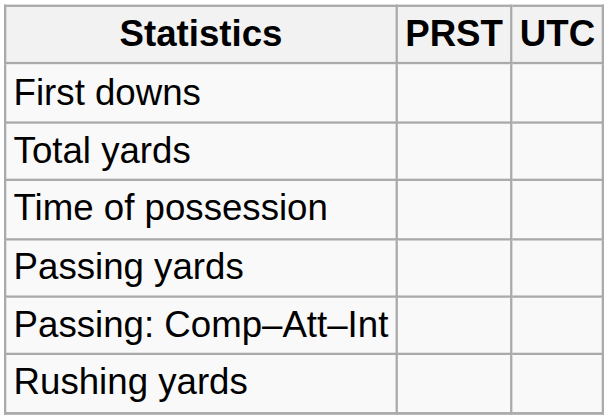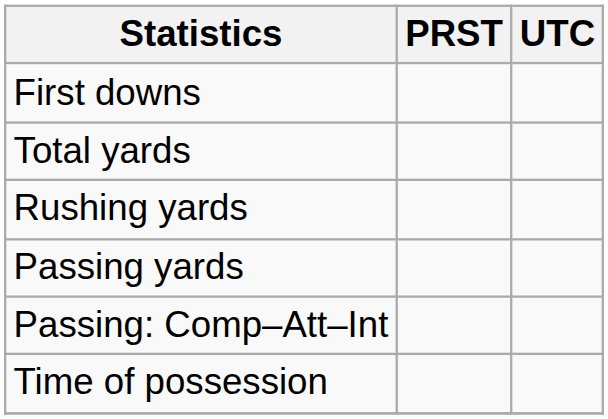rows swapped: (131, 382) <-> (171, 208)
